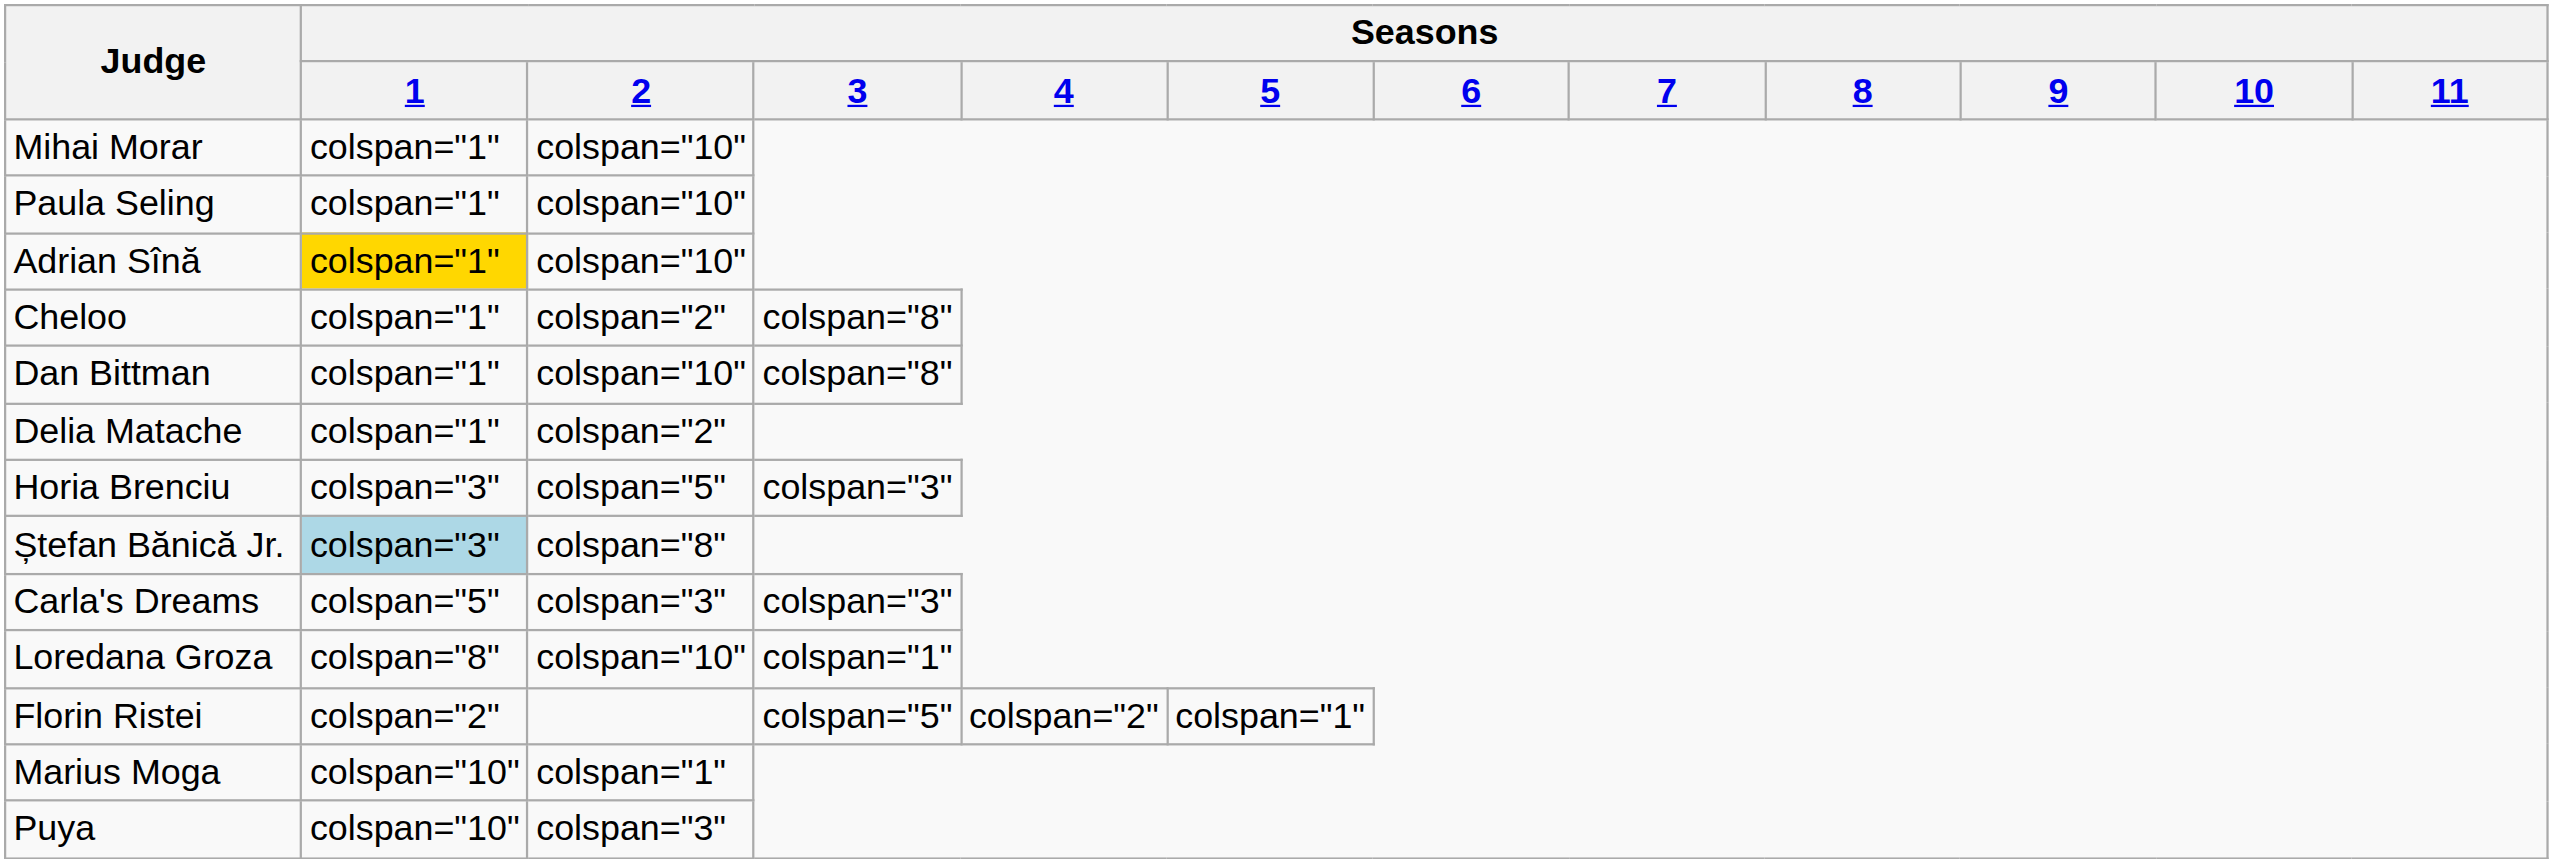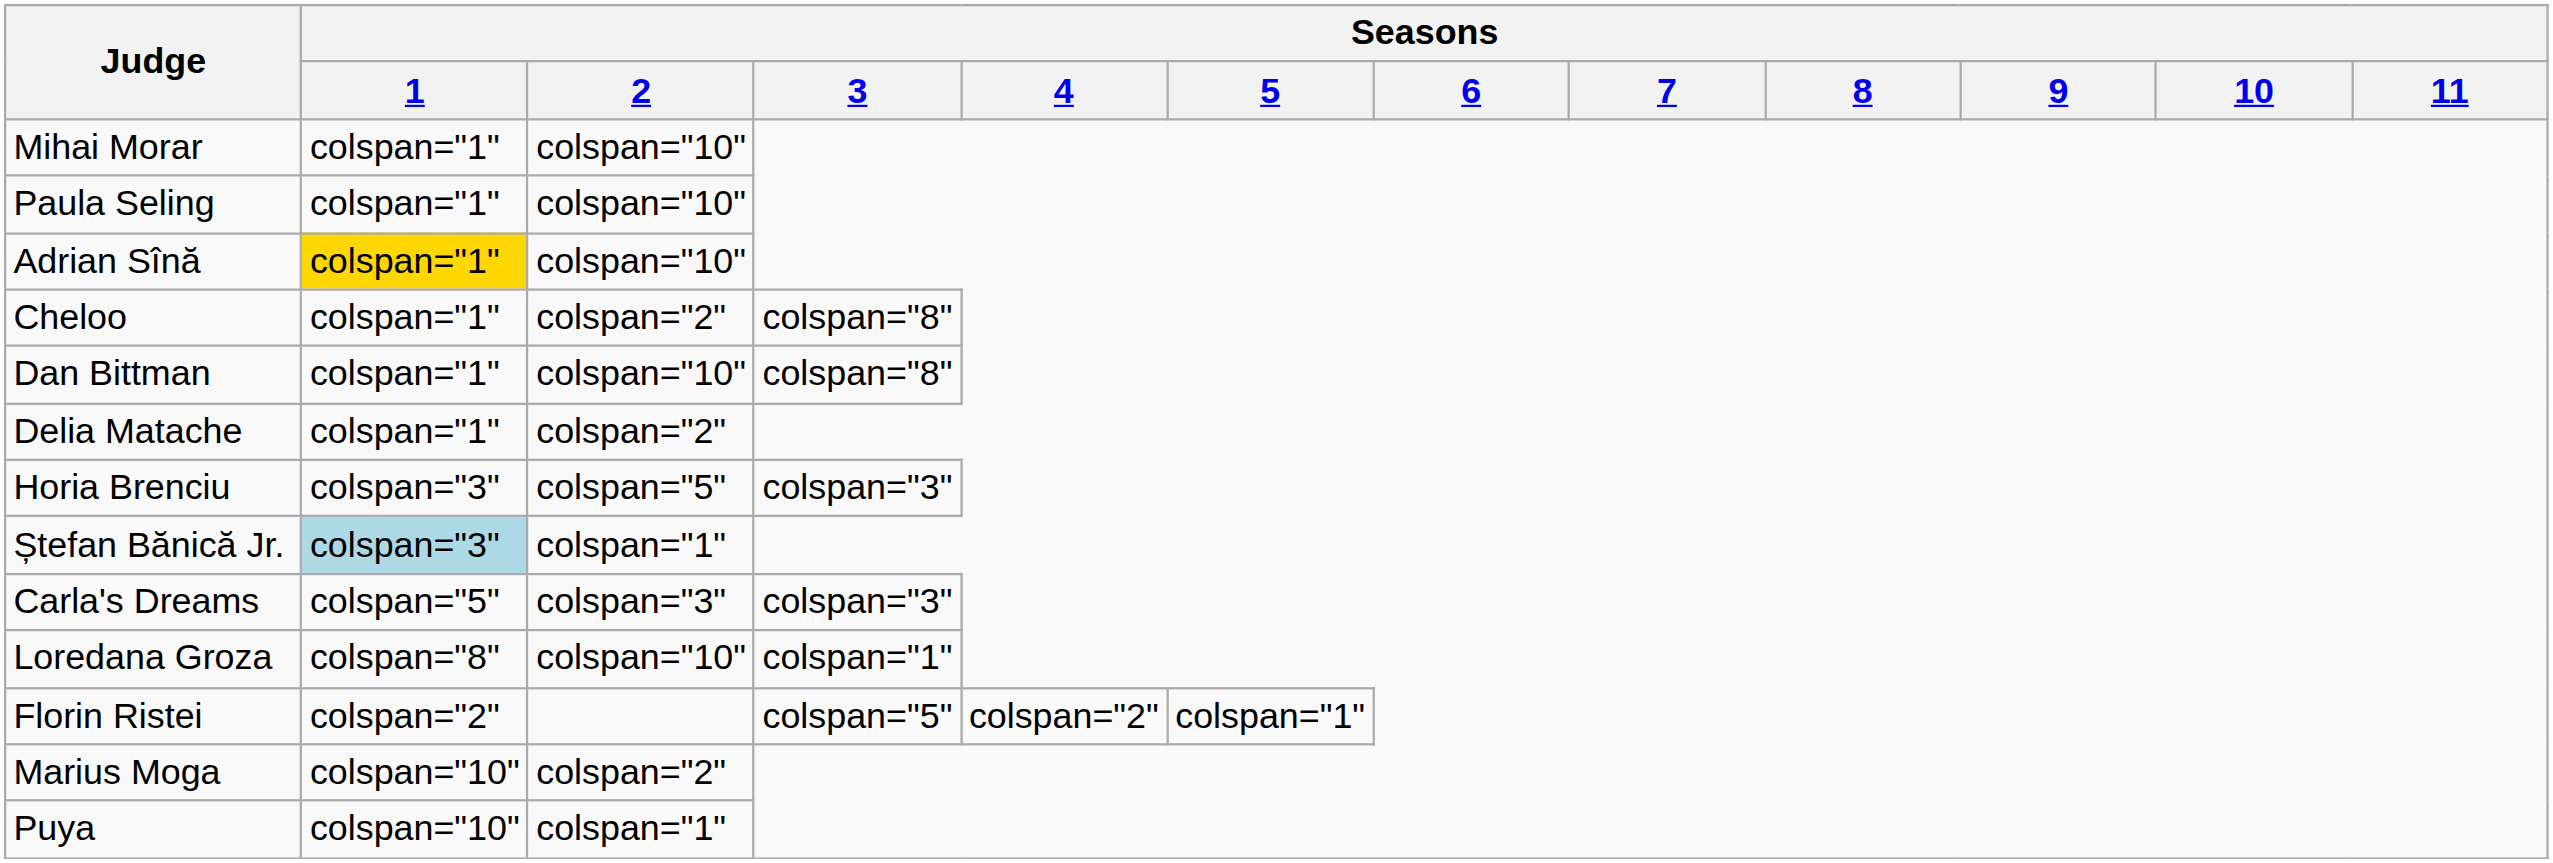(631, 544) colspan="8" -> (631, 544) colspan="1"
(631, 771) colspan="1" -> (631, 771) colspan="2"
(631, 828) colspan="3" -> (631, 828) colspan="1"
